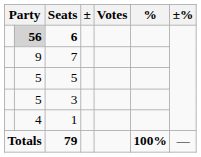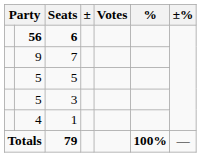(35, 36) lightgrey background -> (35, 36) no background
